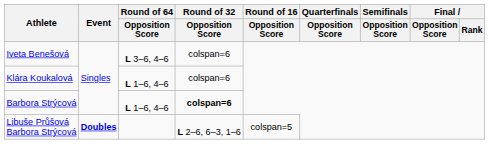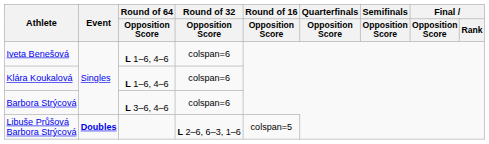(147, 59) L 3–6, 4–6 -> (147, 59) L 1–6, 4–6
(147, 108) L 1–6, 4–6 -> (147, 108) L 3–6, 4–6
(209, 103) bold -> (209, 103) normal
